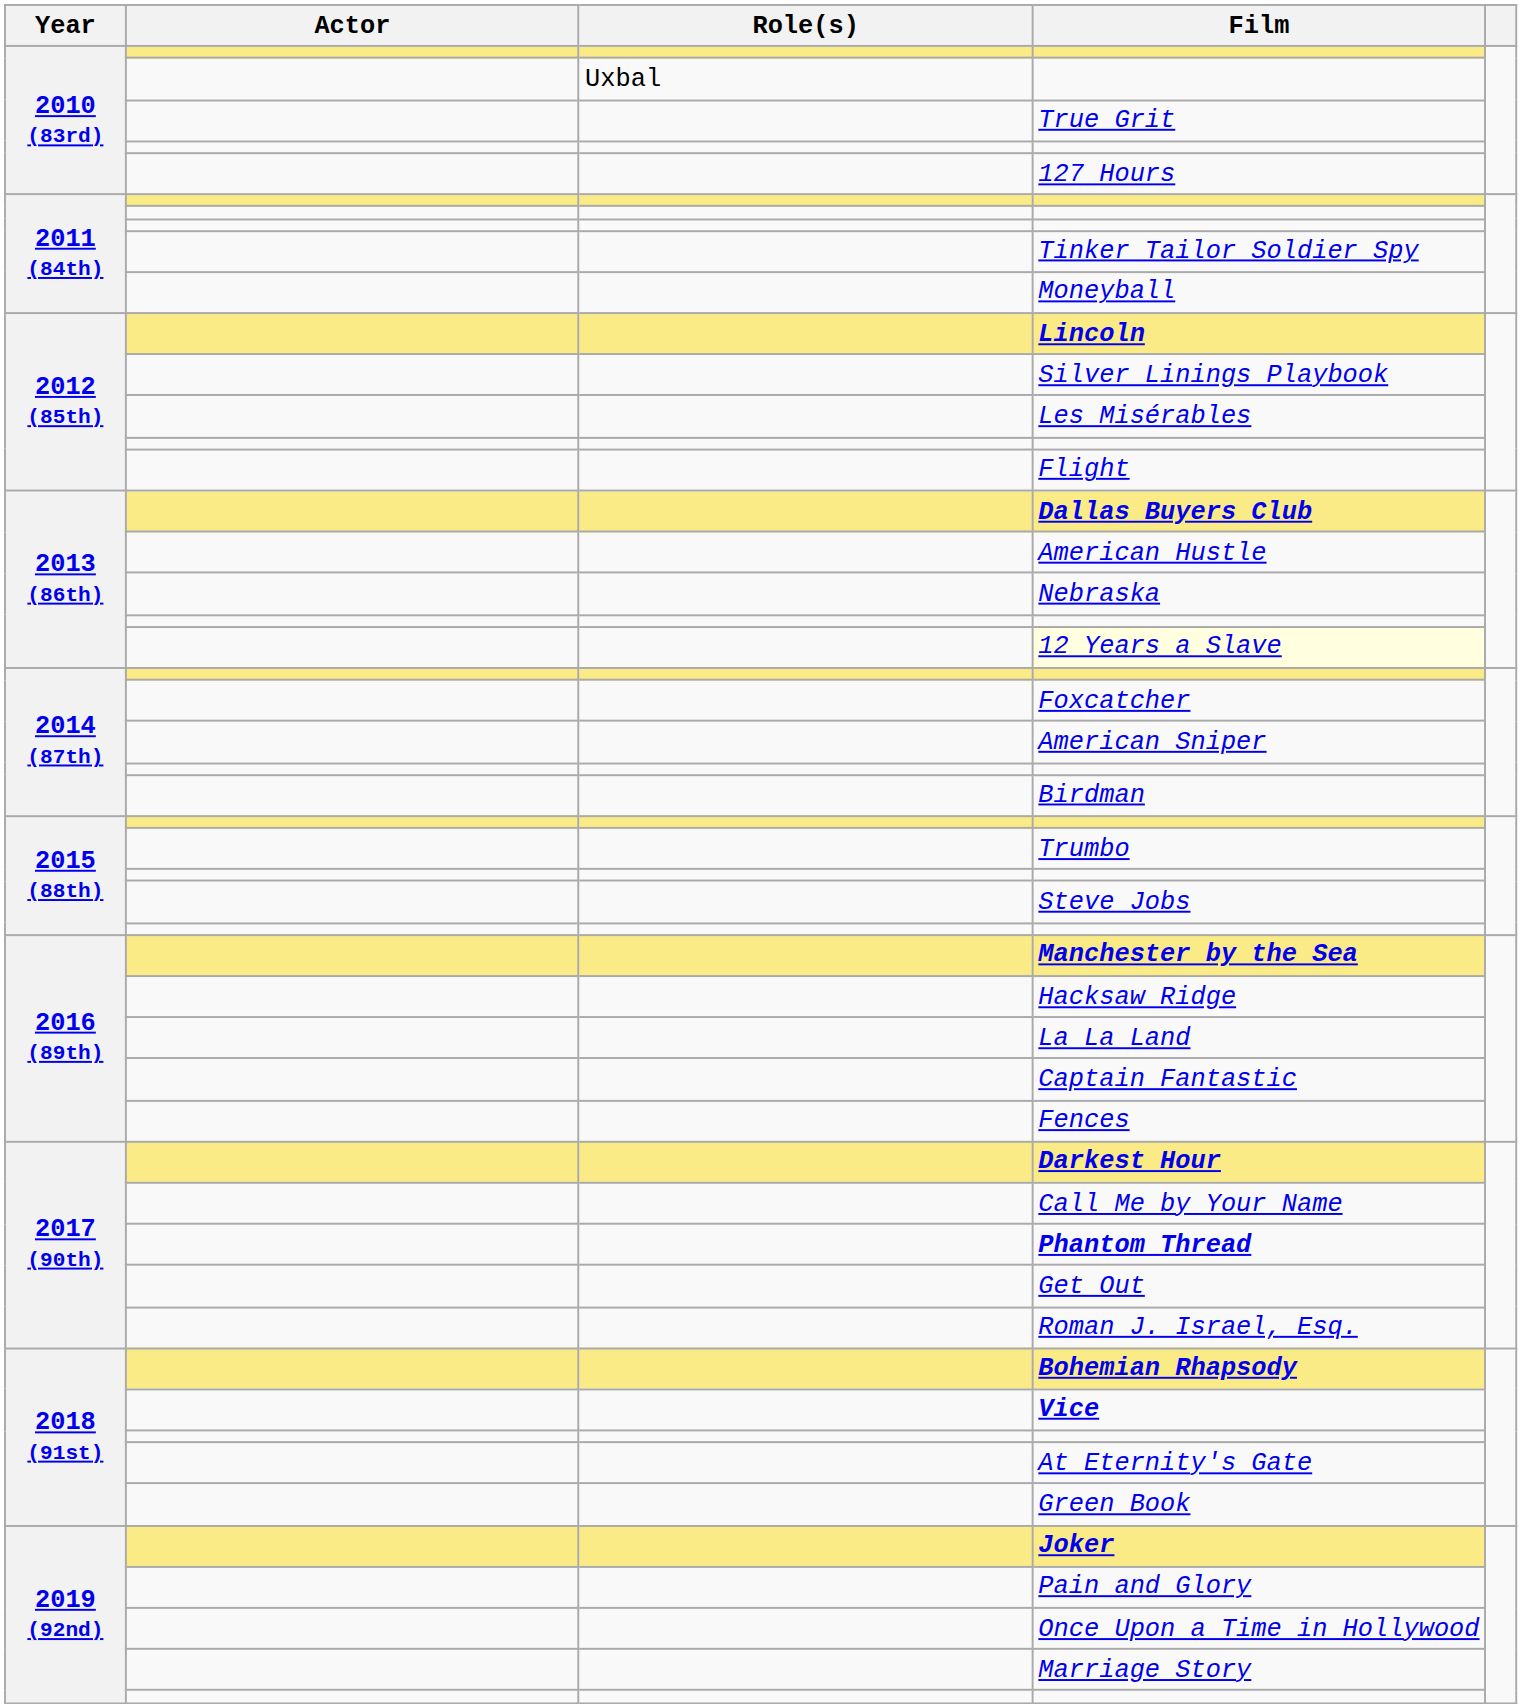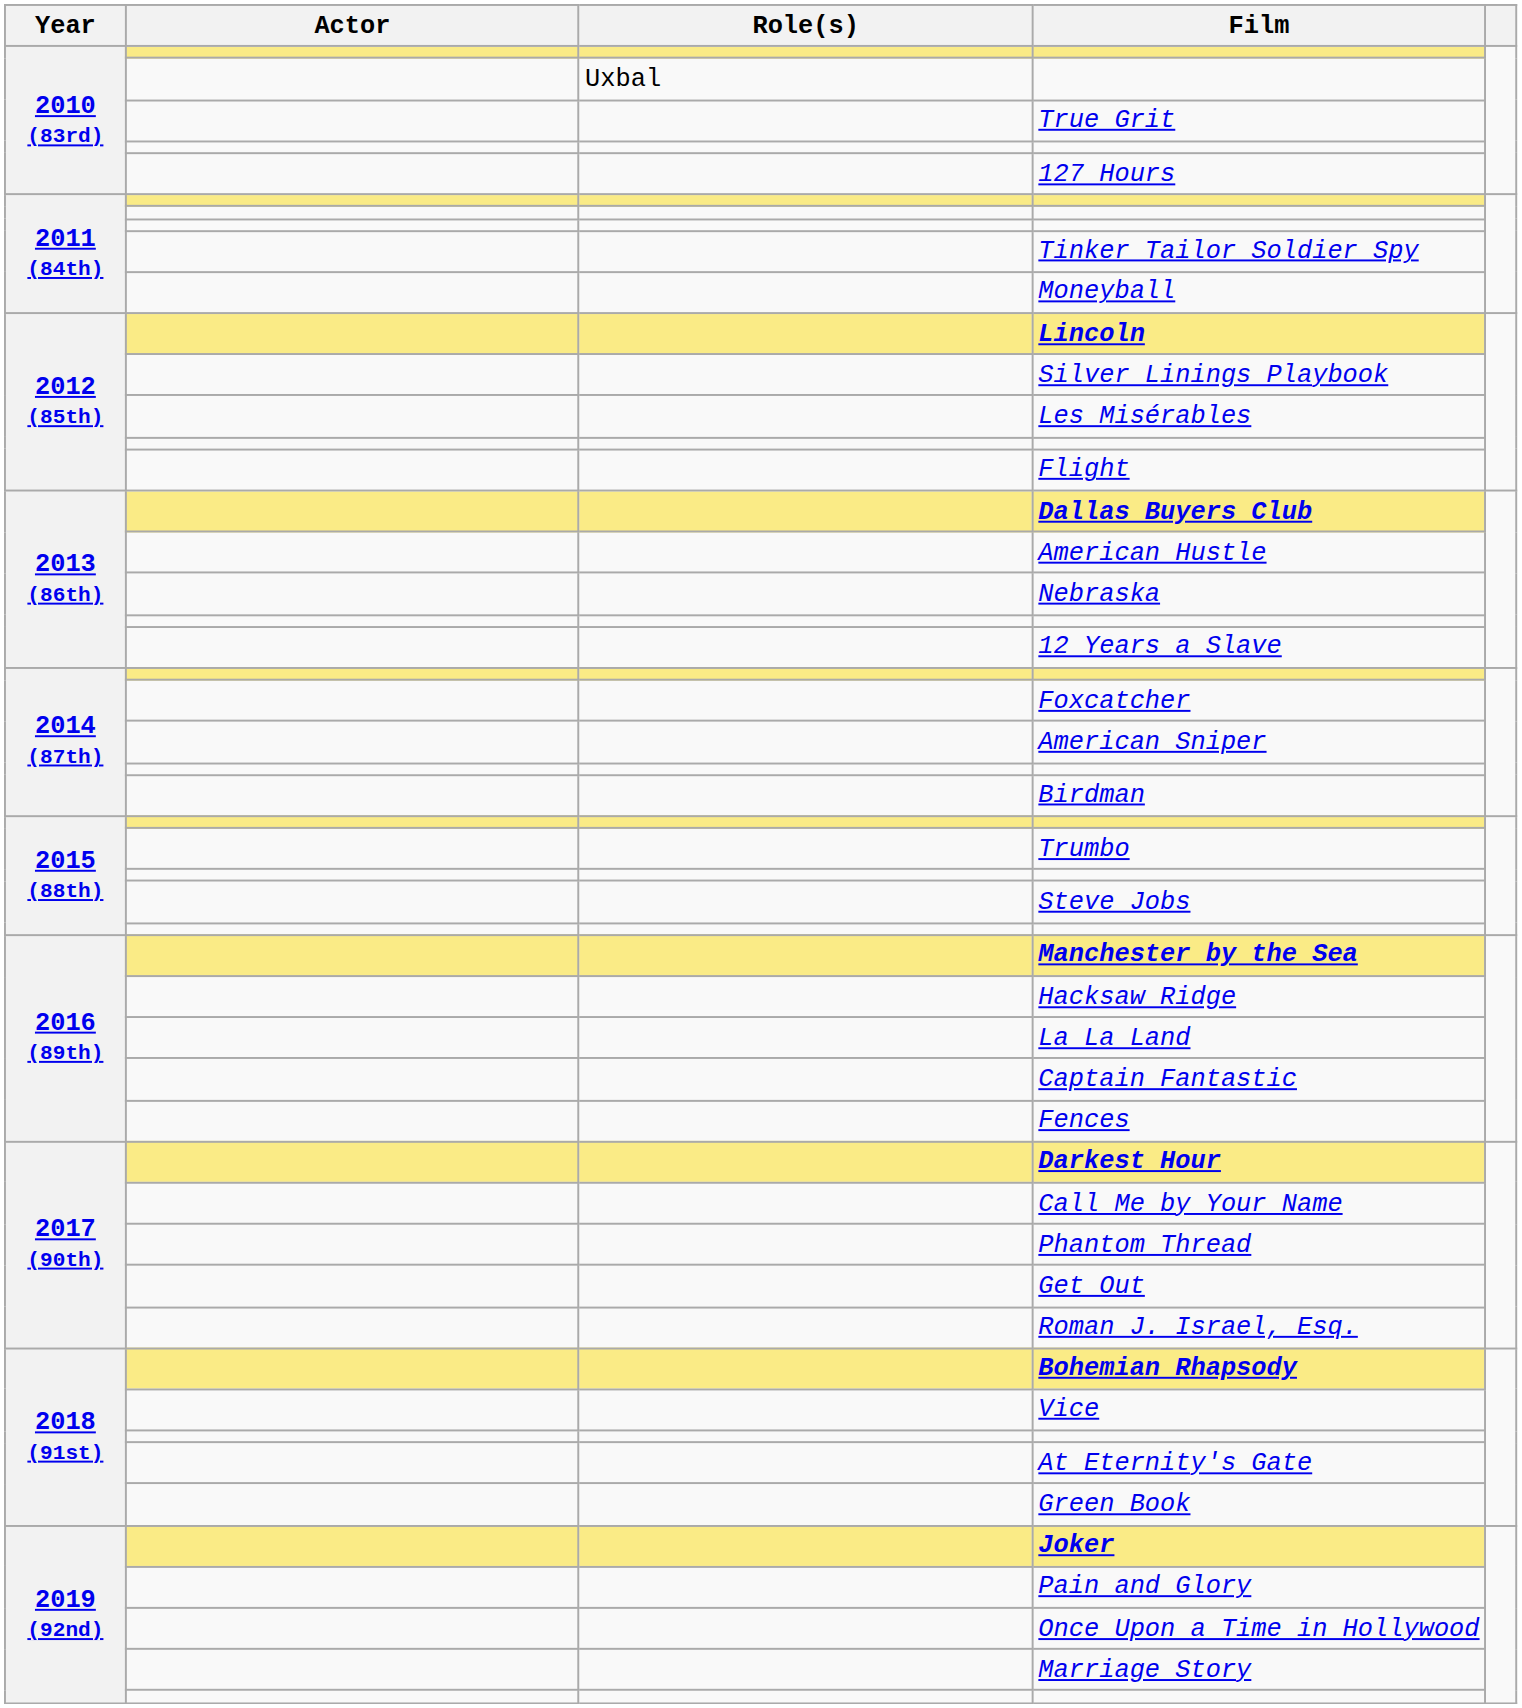(1160, 647) lightyellow background -> (1160, 647) no background
(1145, 1245) bold -> (1145, 1245) normal
(1069, 1410) bold -> (1069, 1410) normal
